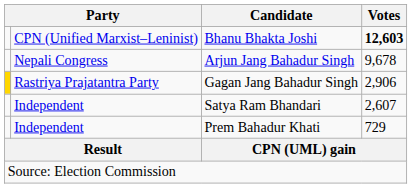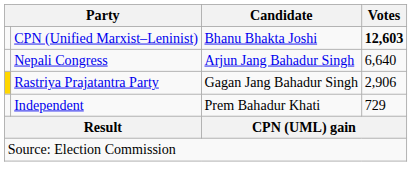(380, 60) 9,678 -> (380, 60) 6,640
- row: (263, 104)
